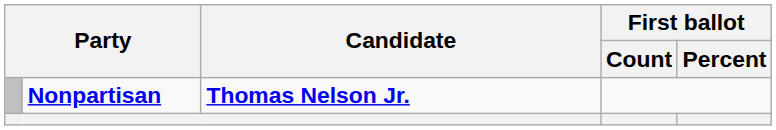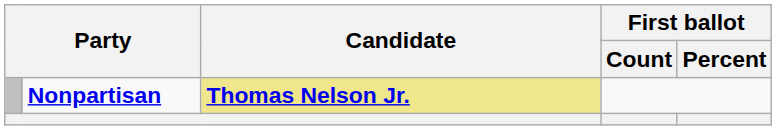(308, 95) no background -> (308, 95) khaki background
